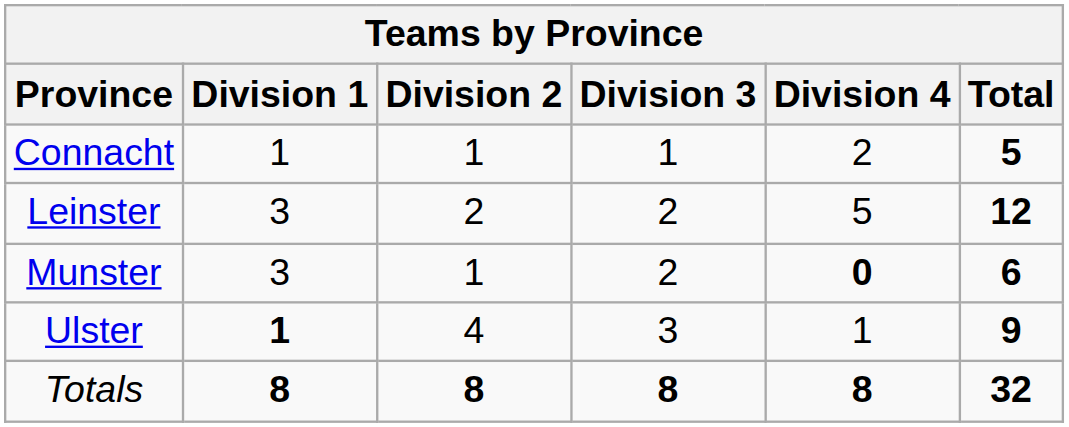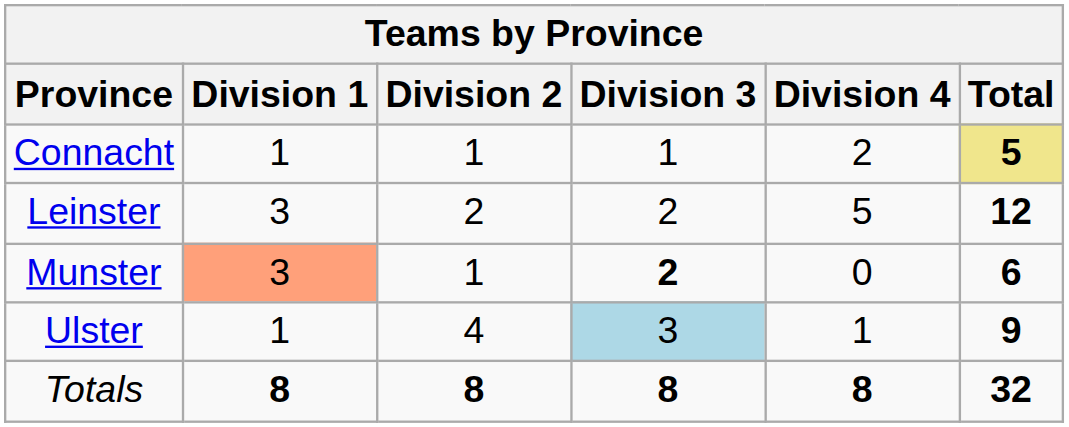(1011, 152) no background -> (1011, 152) khaki background
(280, 271) no background -> (280, 271) lightsalmon background
(668, 271) normal -> (668, 271) bold
(862, 271) bold -> (862, 271) normal
(280, 331) bold -> (280, 331) normal
(668, 331) no background -> (668, 331) lightblue background
